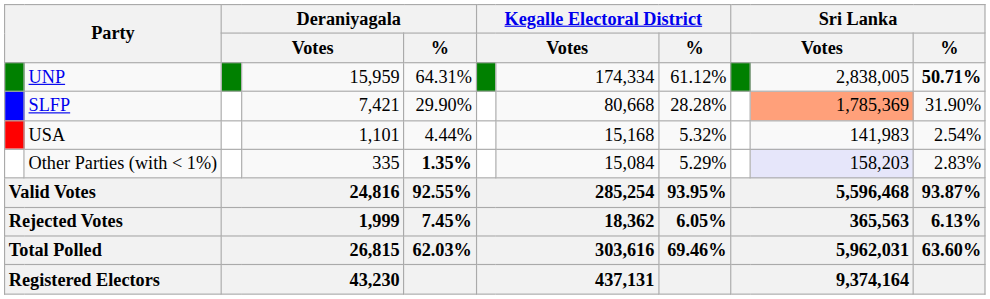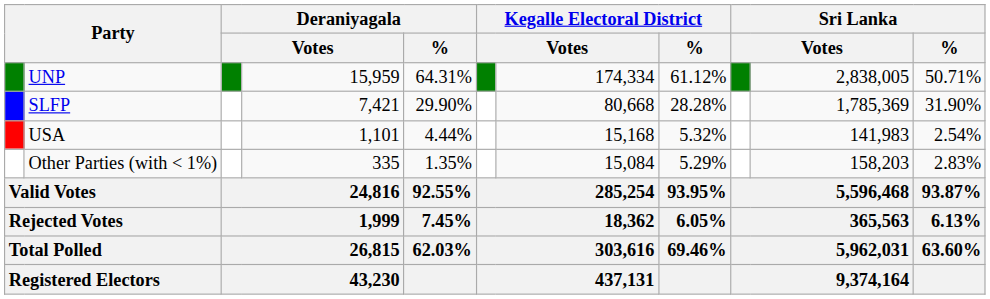(951, 76) bold -> (953, 76) normal
(873, 105) lightsalmon background -> (873, 105) no background
(447, 163) bold -> (448, 163) normal
(879, 163) lavender background -> (879, 163) no background
